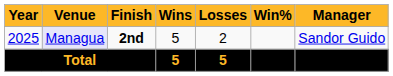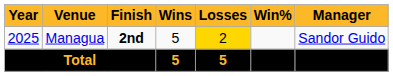(75, 37) lavender background -> (75, 37) no background
(223, 37) no background -> (223, 37) gold background
